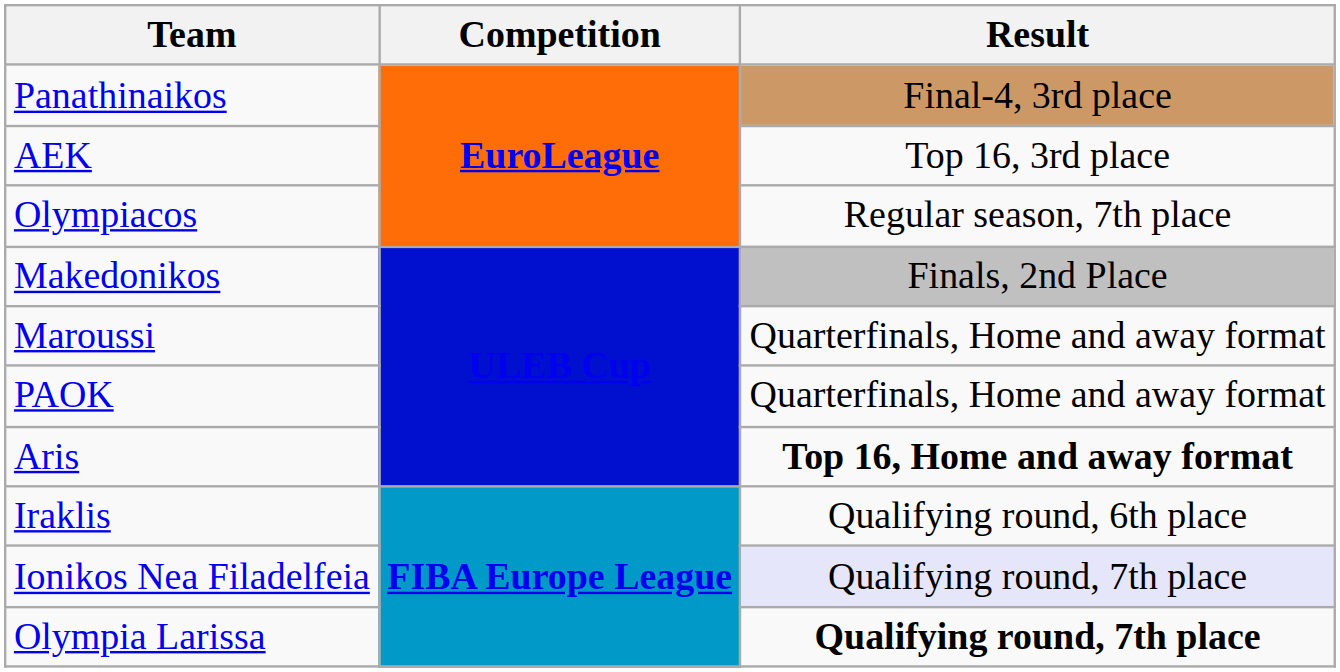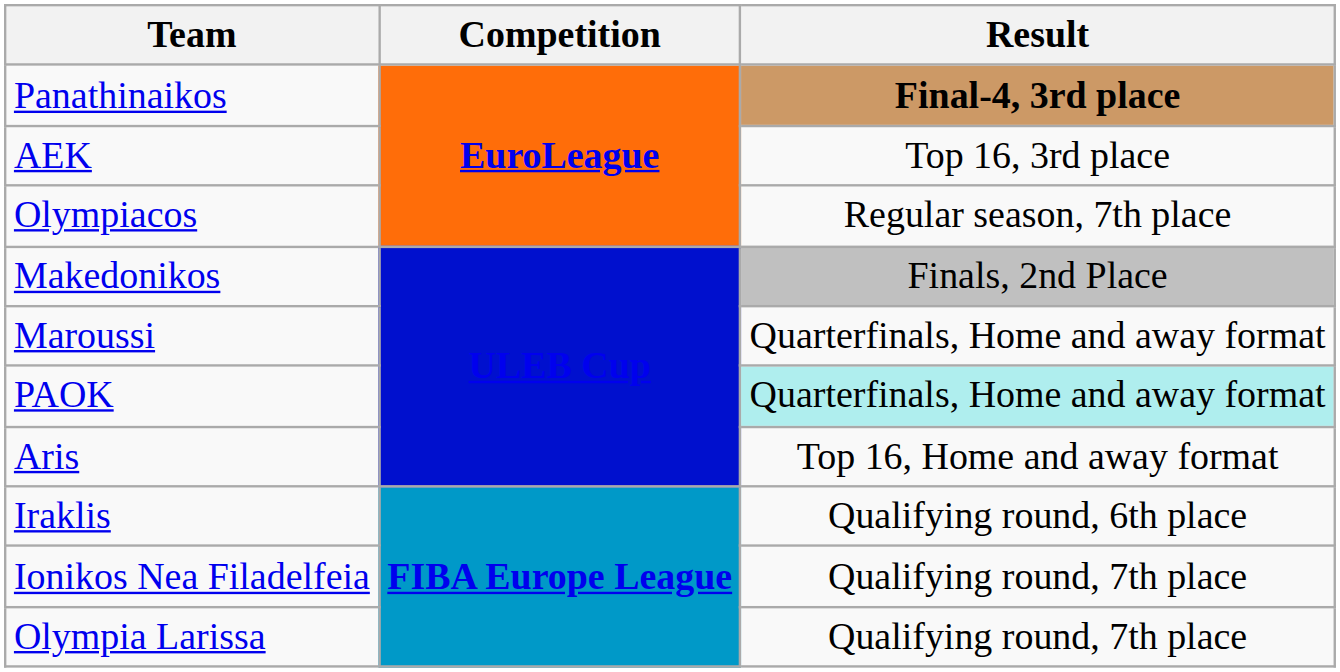(1038, 94) normal -> (1038, 94) bold
(1038, 395) no background -> (1038, 395) paleturquoise background
(1038, 455) bold -> (1038, 455) normal
(1038, 575) lavender background -> (1038, 575) no background
(1038, 635) bold -> (1038, 635) normal
